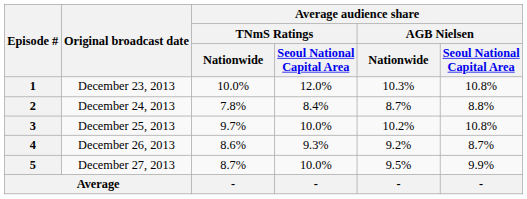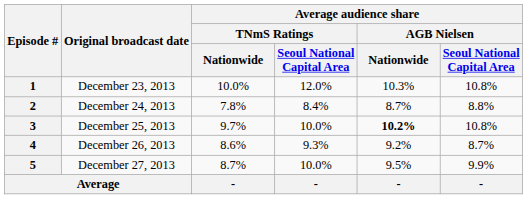(398, 125) normal -> (398, 125) bold
